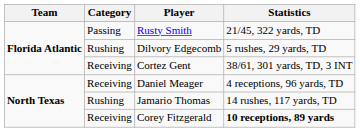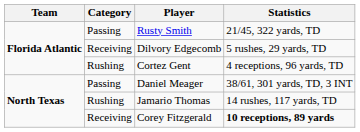(106, 48) Rushing -> (109, 48) Receiving
(109, 65) Receiving -> (106, 65) Rushing
(289, 65) 38/61, 301 yards, TD, 3 INT -> (285, 65) 4 receptions, 96 yards, TD
(109, 83) Receiving -> (104, 83) Passing
(285, 83) 4 receptions, 96 yards, TD -> (289, 83) 38/61, 301 yards, TD, 3 INT
